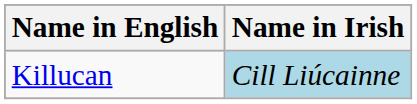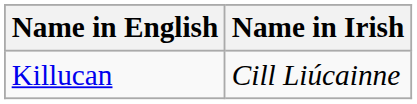(316, 74) lightblue background -> (316, 74) no background
